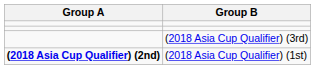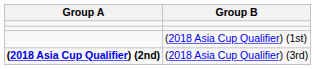(237, 39) (2018 Asia Cup Qualifier) (3rd) -> (236, 39) (2018 Asia Cup Qualifier) (1st)
(236, 56) (2018 Asia Cup Qualifier) (1st) -> (237, 56) (2018 Asia Cup Qualifier) (3rd)
